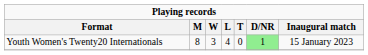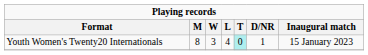(240, 42) no background -> (240, 42) paleturquoise background
(263, 42) lightgreen background -> (263, 42) no background
